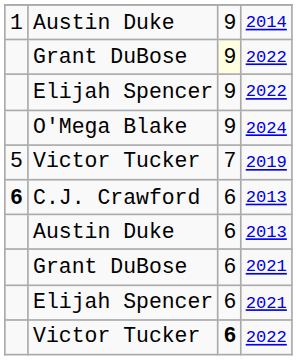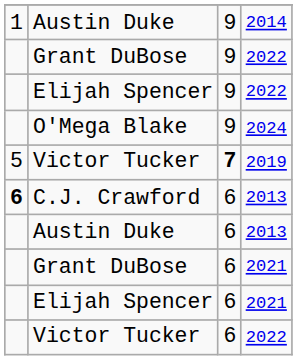(230, 57) lightyellow background -> (230, 57) no background
(230, 162) normal -> (230, 162) bold
(230, 337) bold -> (230, 337) normal
